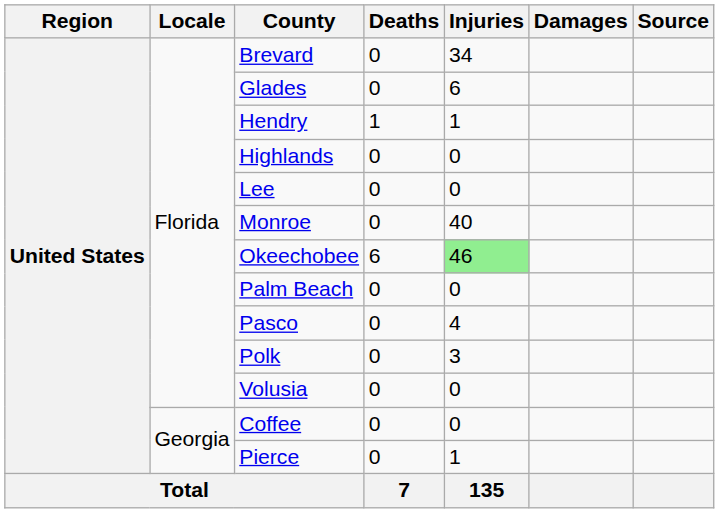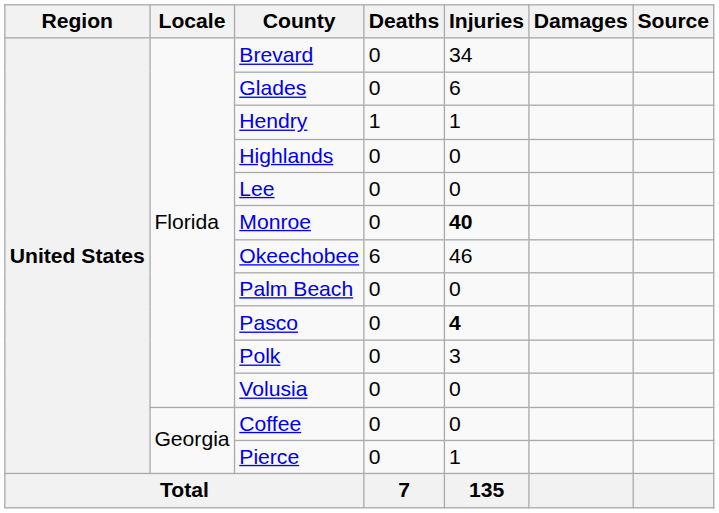(461, 222) normal -> (461, 222) bold
(461, 255) lightgreen background -> (461, 255) no background
(455, 322) normal -> (455, 322) bold
